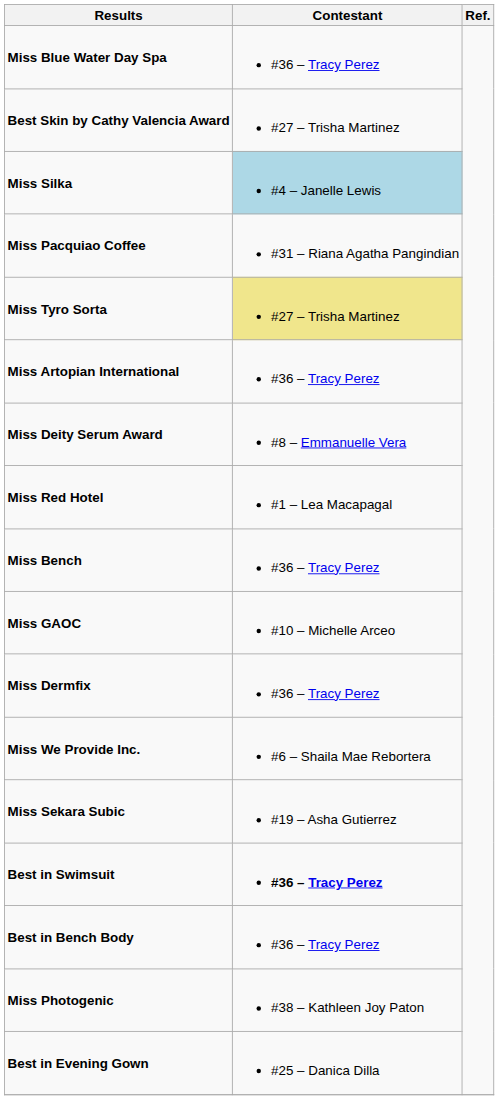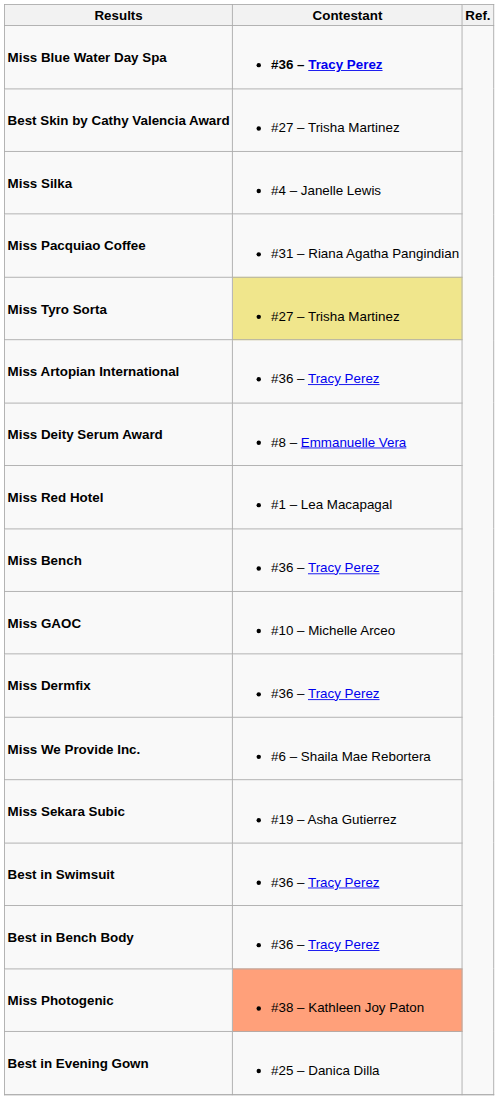(347, 65) normal -> (347, 65) bold
(347, 190) lightblue background -> (347, 190) no background
(347, 882) bold -> (347, 882) normal
(347, 1008) no background -> (347, 1008) lightsalmon background
